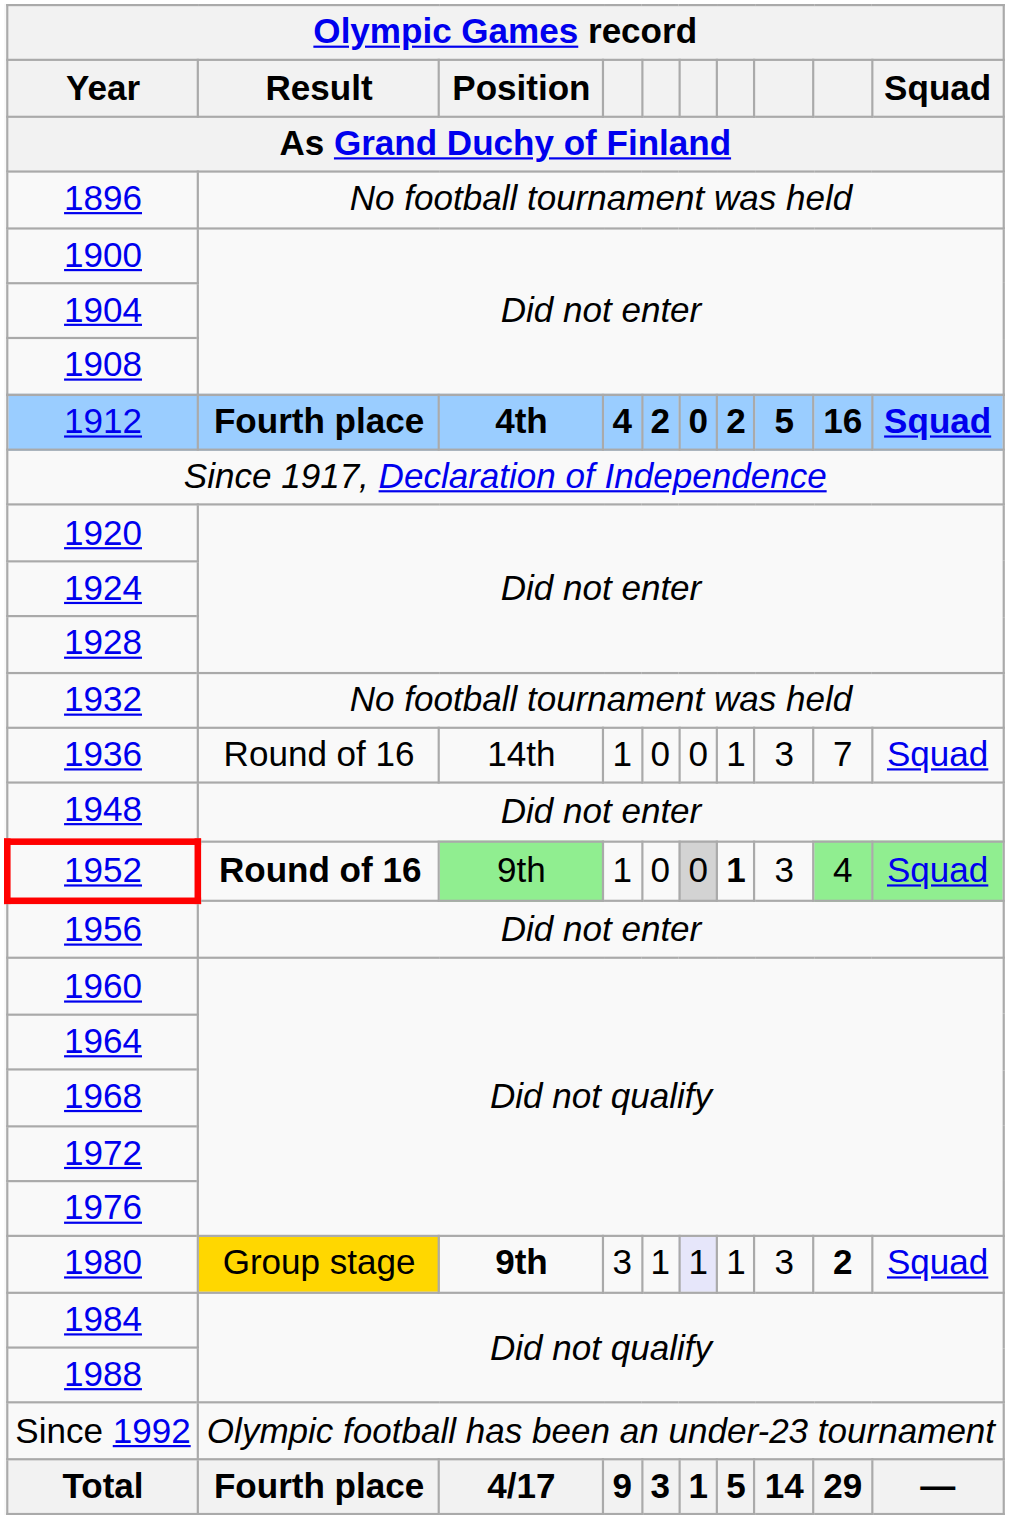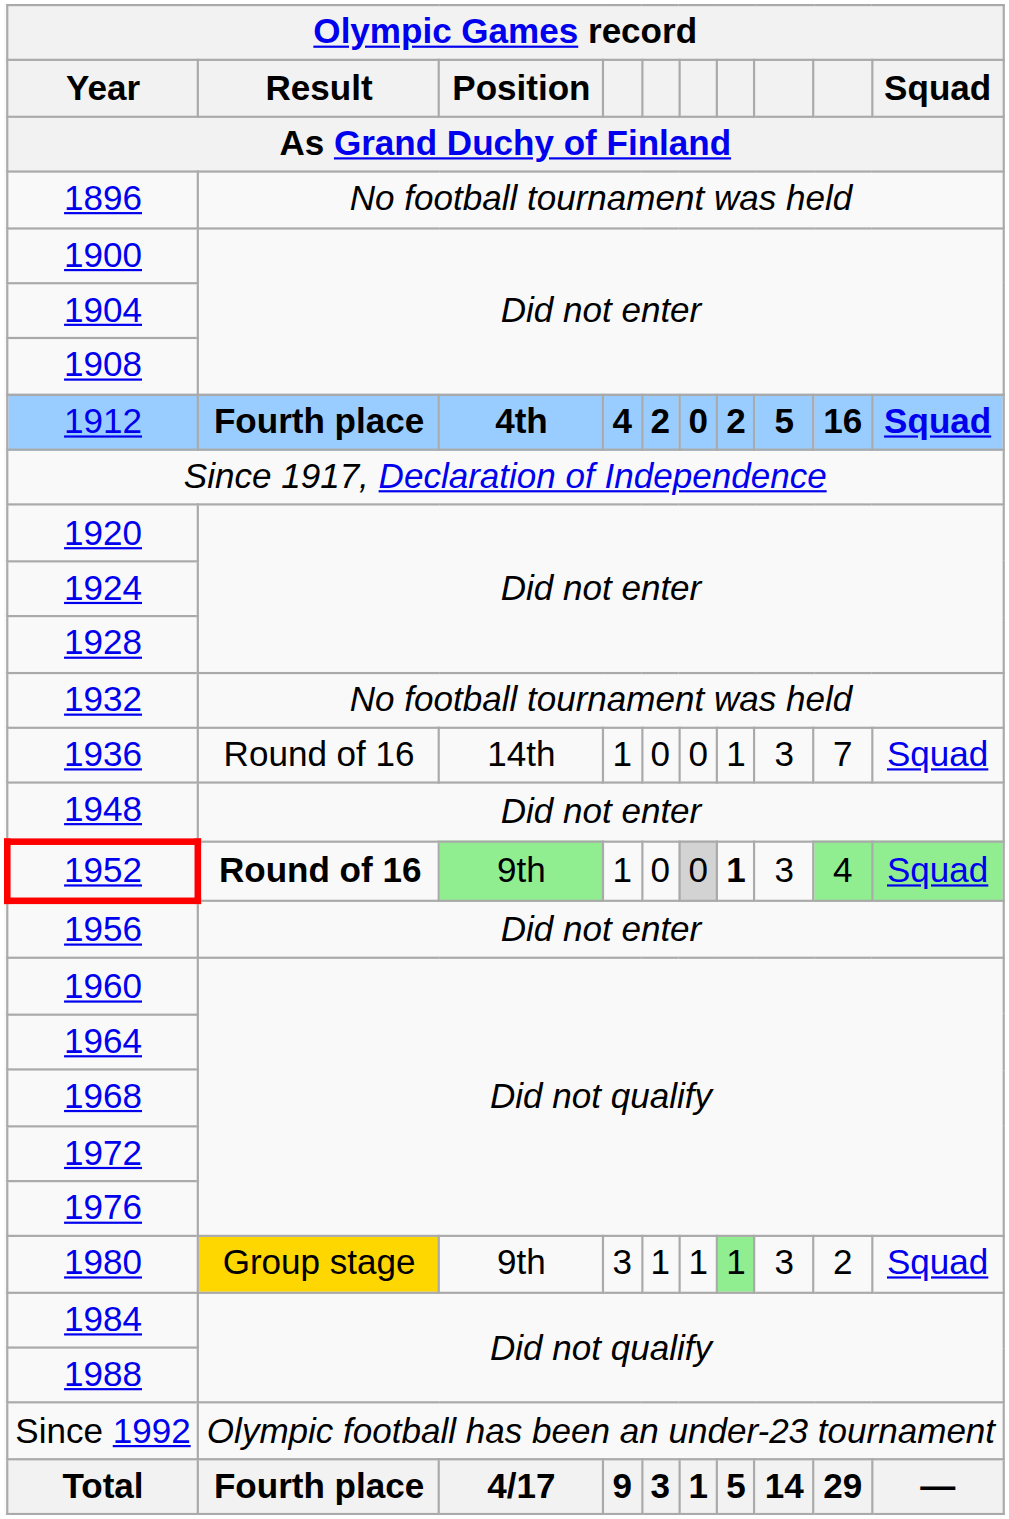(521, 1263) bold -> (521, 1263) normal
(698, 1263) lavender background -> (698, 1263) no background
(736, 1263) no background -> (736, 1263) lightgreen background
(843, 1263) bold -> (843, 1263) normal
